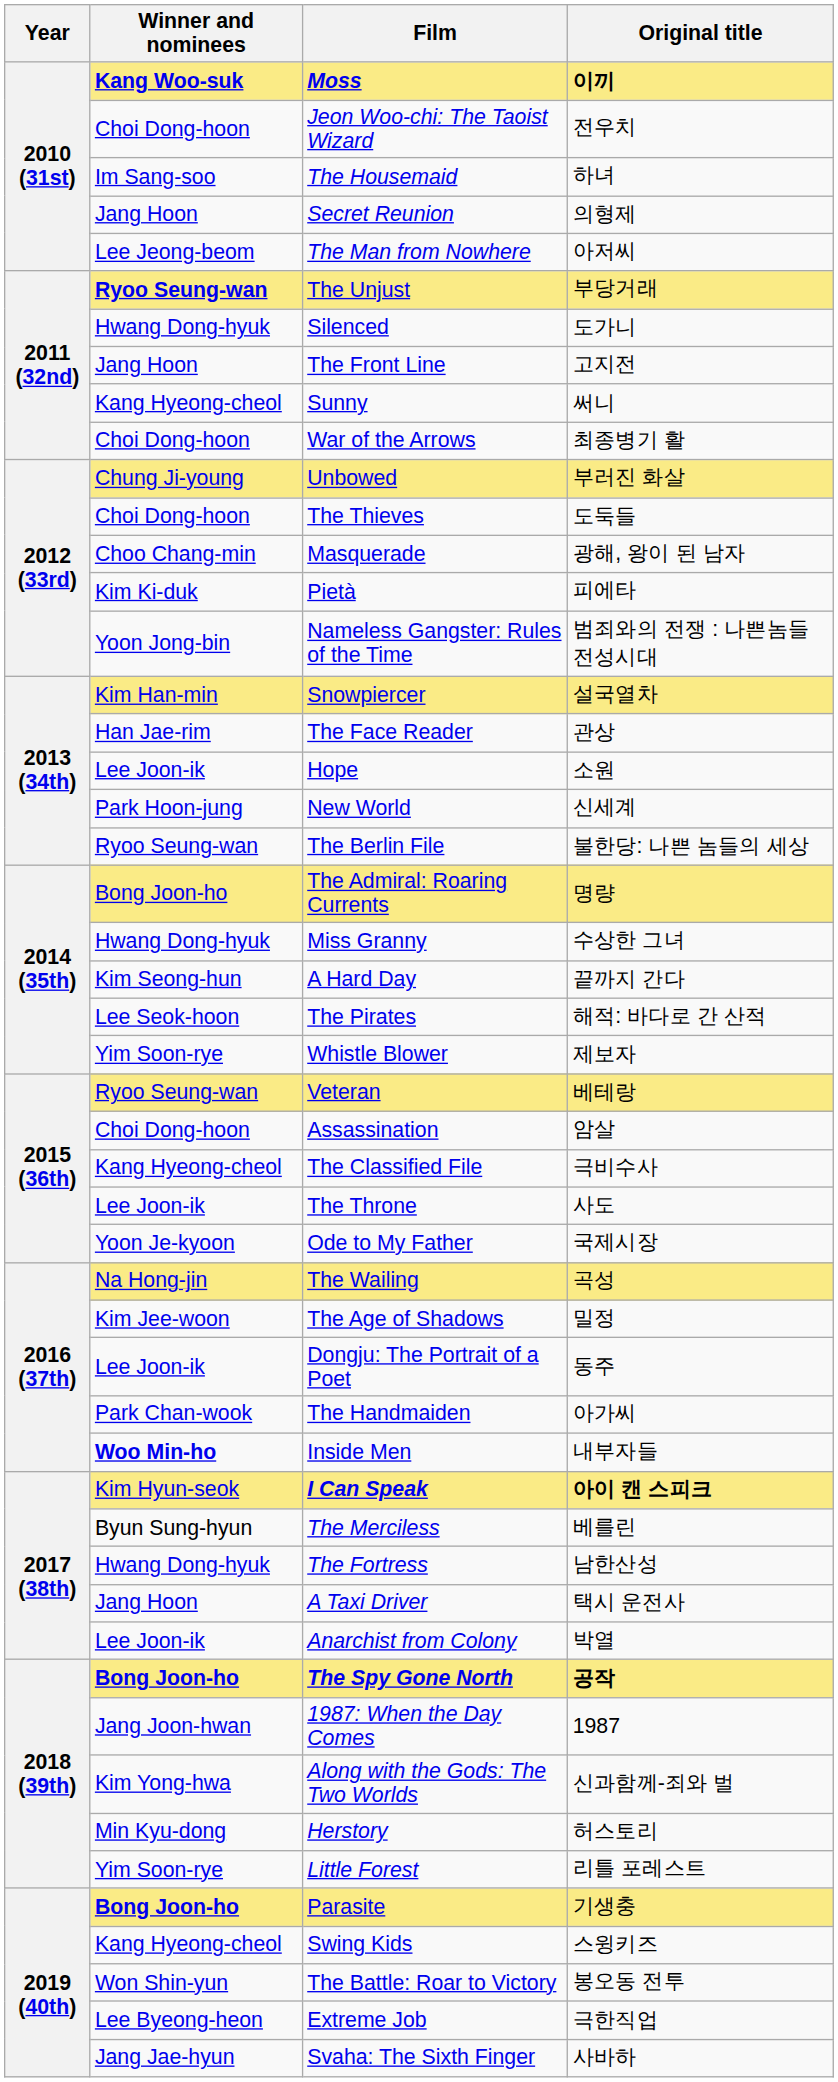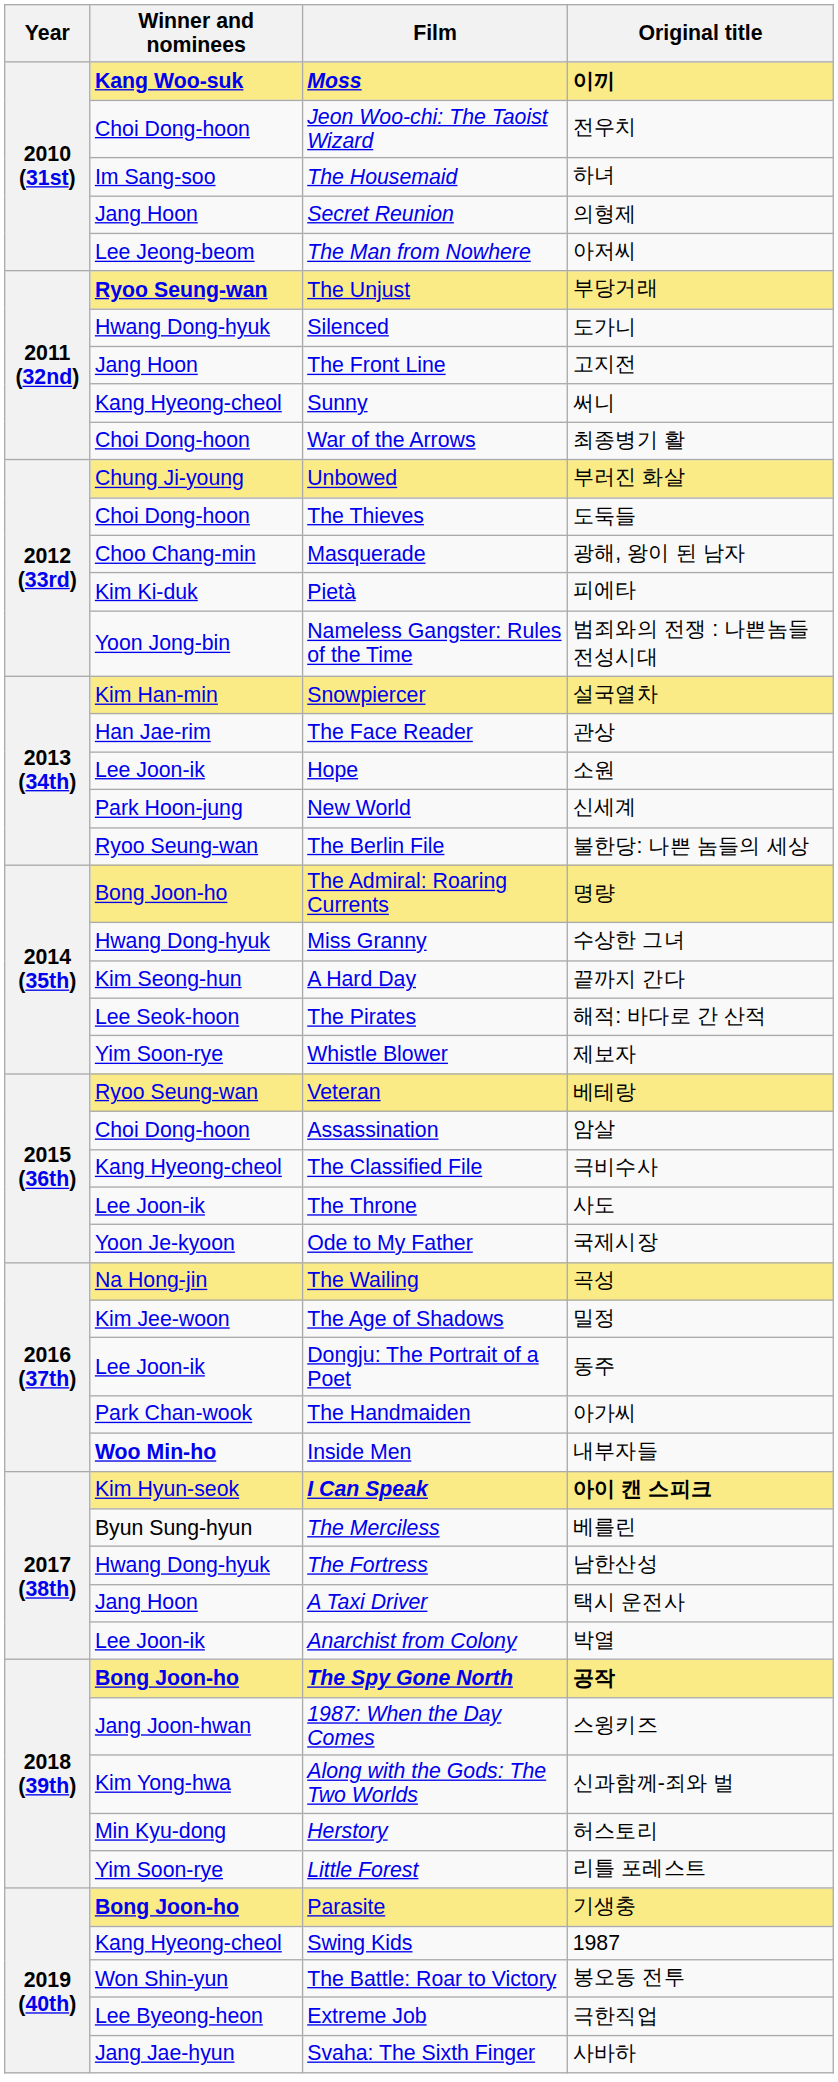(596, 1726) 1987 -> (615, 1725) 스윙키즈
(615, 1944) 스윙키즈 -> (596, 1942) 1987
